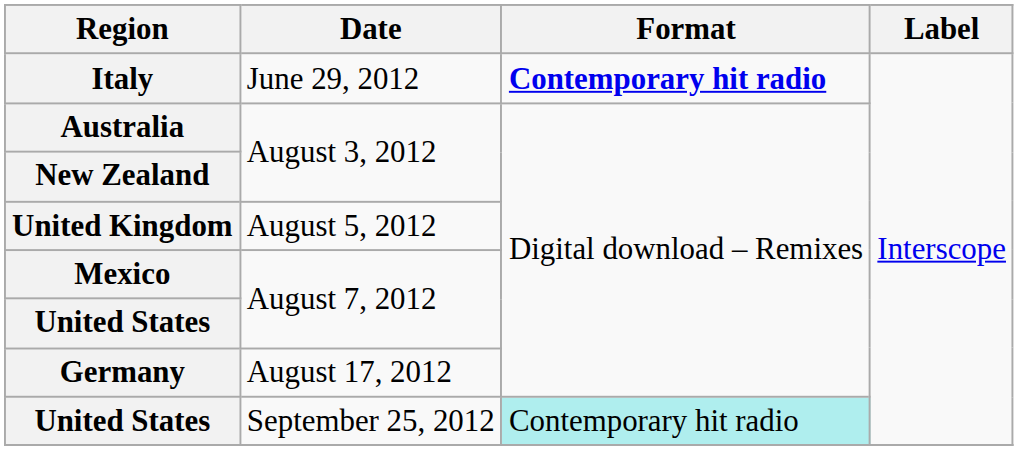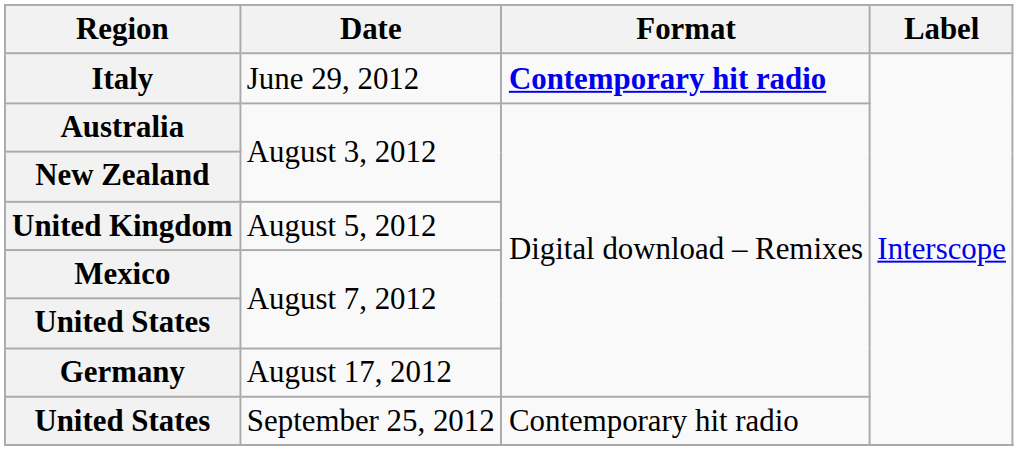(654, 420) paleturquoise background -> (654, 420) no background
